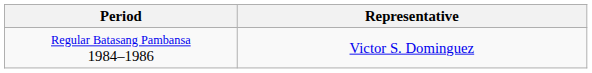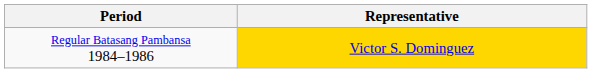(412, 47) no background -> (412, 47) gold background
